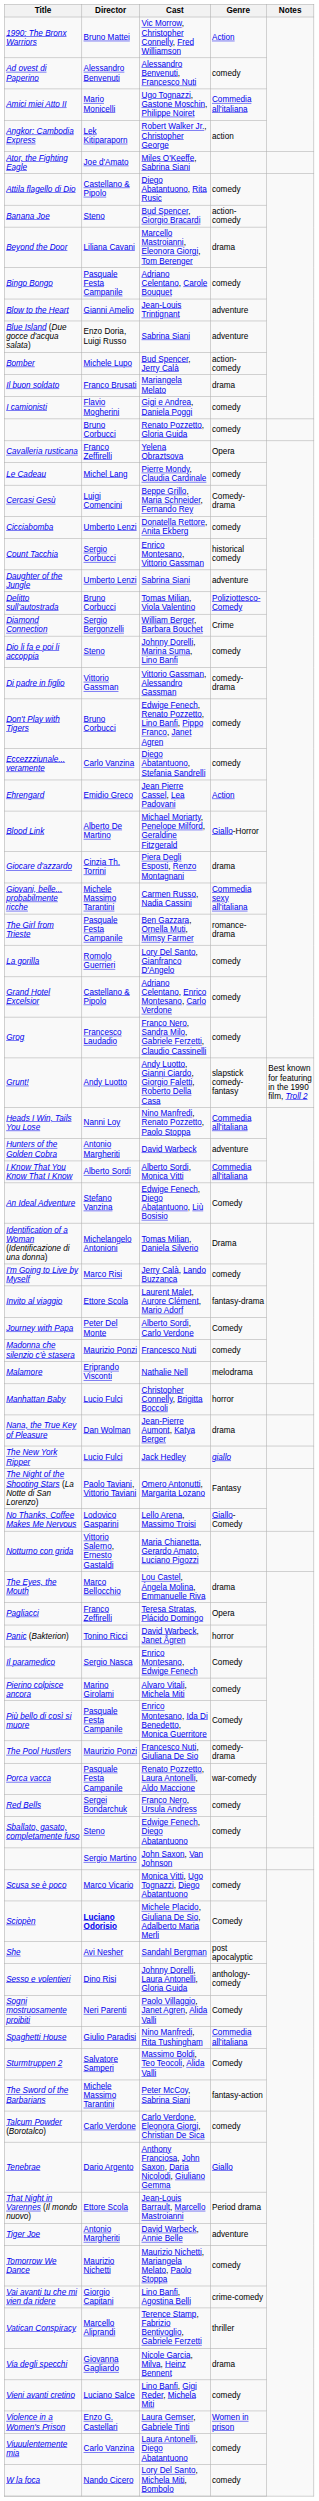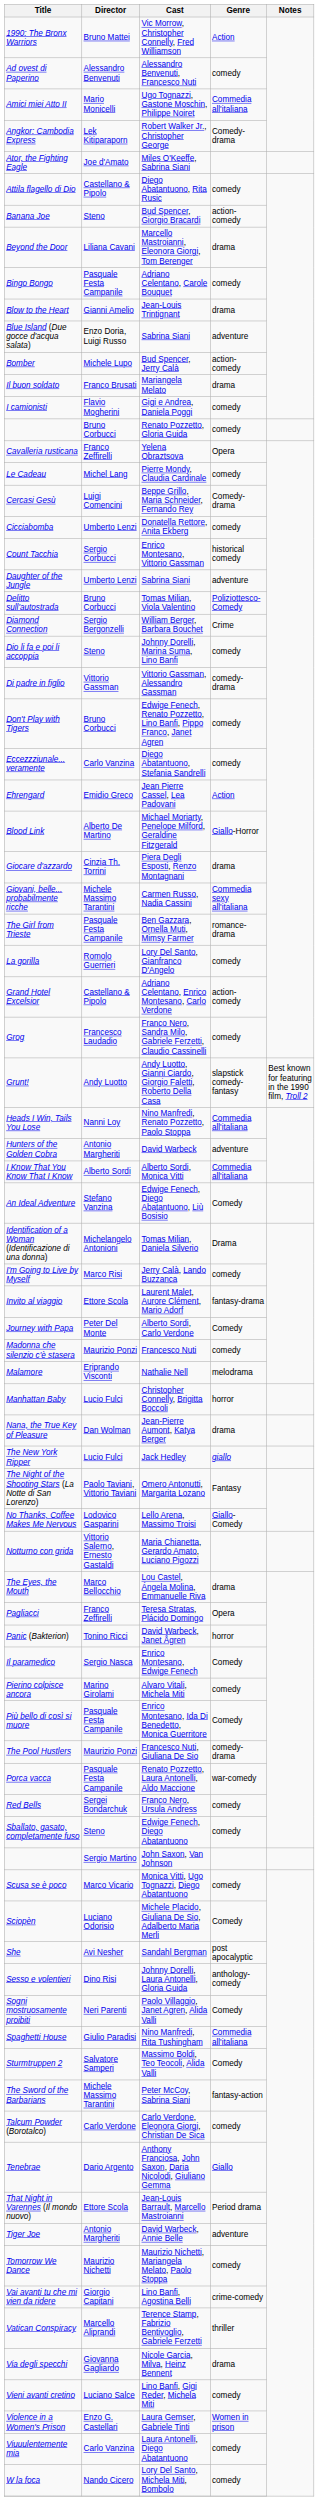(223, 136) action -> (229, 136) Comedy-drama
(230, 310) adventure -> (224, 310) drama
(226, 997) comedy -> (226, 997) action-comedy
(100, 1921) bold -> (99, 1921) normal
